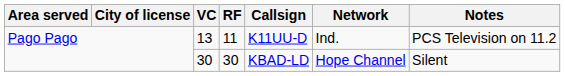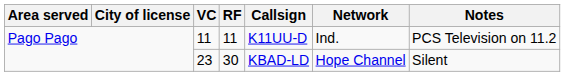(205, 37) 13 -> (204, 37) 11
(205, 60) 30 -> (205, 60) 23
